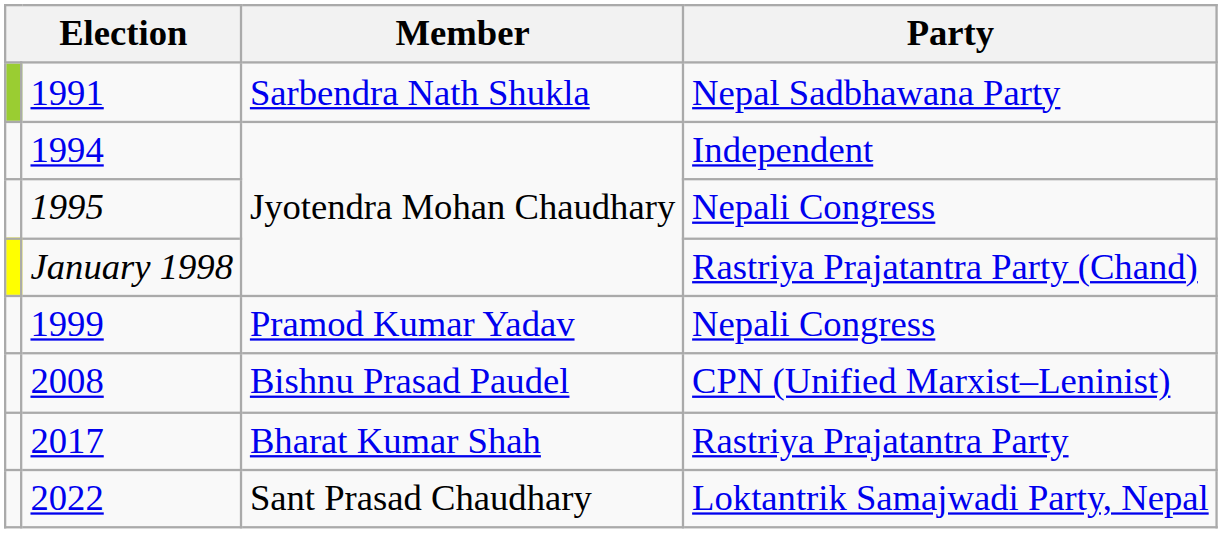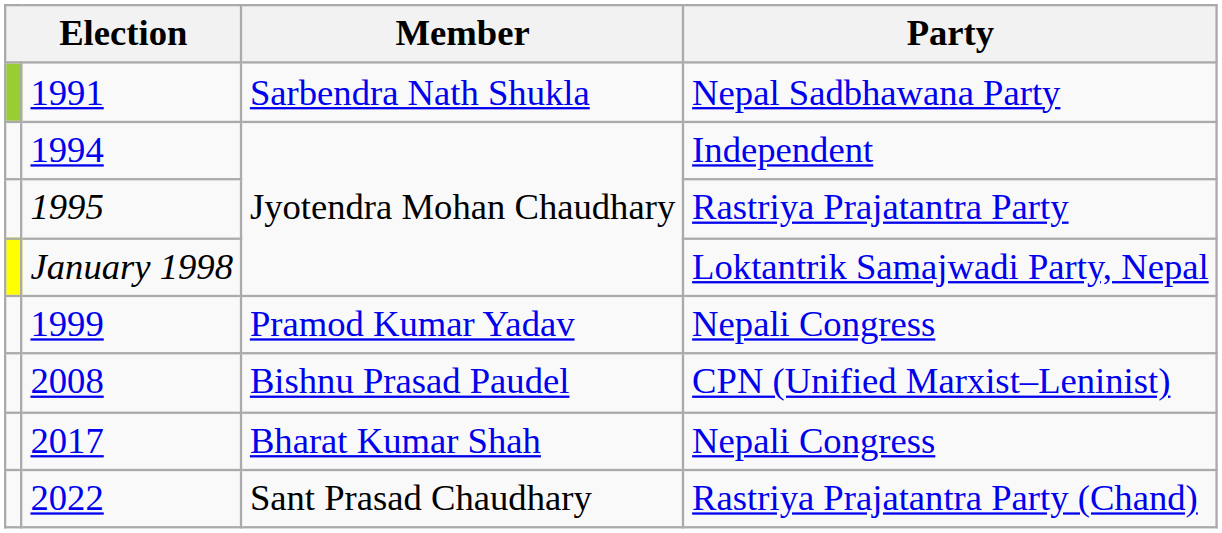(814, 207) Nepali Congress -> (880, 207) Rastriya Prajatantra Party
(945, 265) Rastriya Prajatantra Party (Chand) -> (950, 265) Loktantrik Samajwadi Party, Nepal
(880, 440) Rastriya Prajatantra Party -> (814, 440) Nepali Congress
(950, 498) Loktantrik Samajwadi Party, Nepal -> (945, 498) Rastriya Prajatantra Party (Chand)
